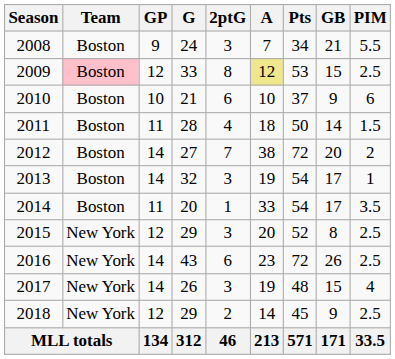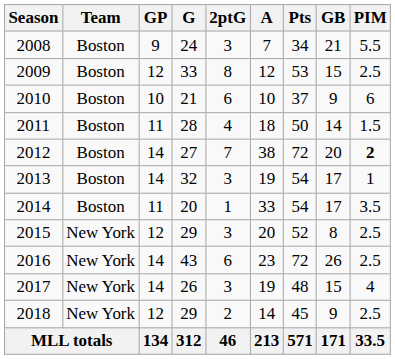(101, 71) pink background -> (101, 71) no background
(267, 71) khaki background -> (267, 71) no background
(370, 152) normal -> (370, 152) bold
